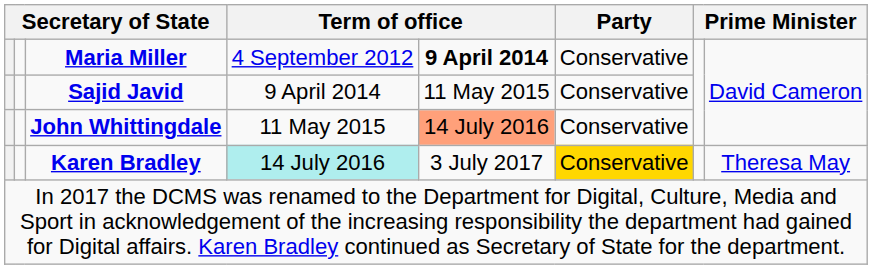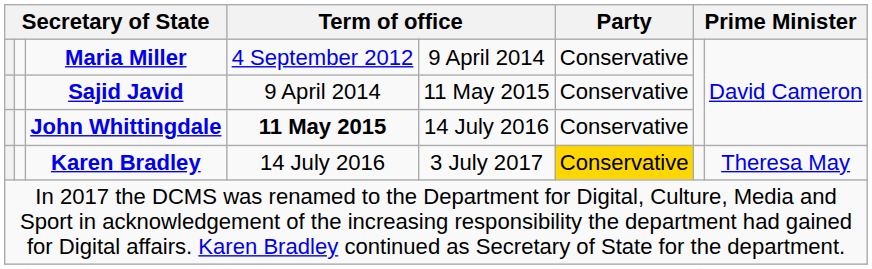(487, 57) bold -> (487, 57) normal
(322, 127) normal -> (322, 127) bold
(487, 127) lightsalmon background -> (487, 127) no background
(322, 162) paleturquoise background -> (322, 162) no background
